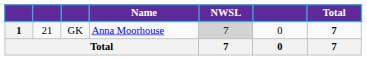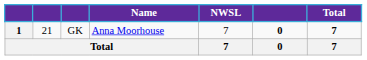(226, 30) lightgrey background -> (226, 30) no background
(280, 30) normal -> (280, 30) bold
